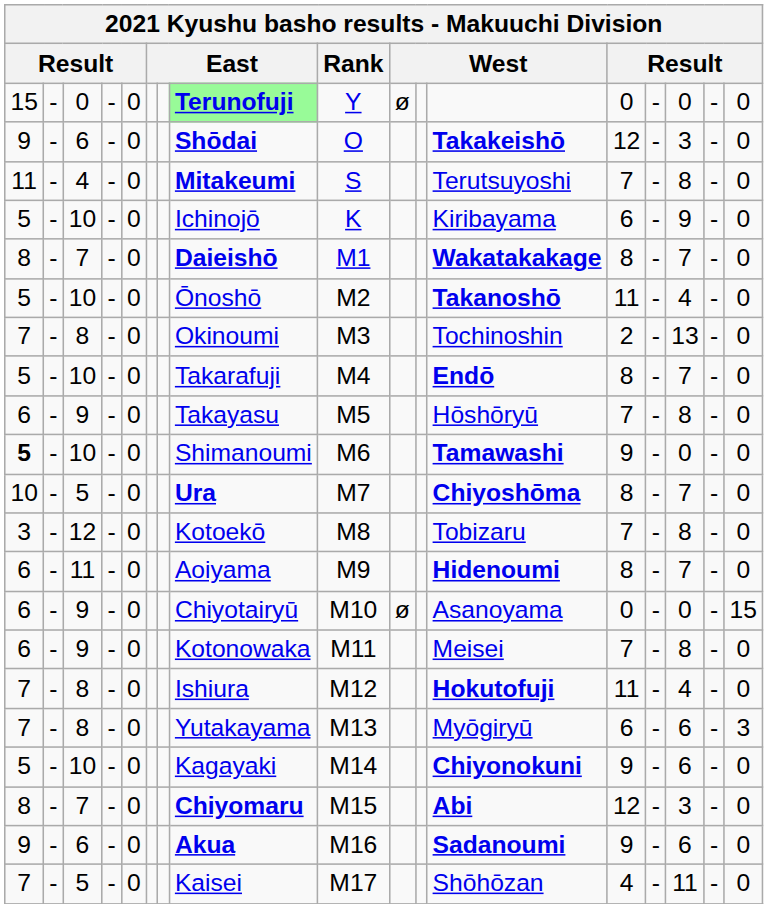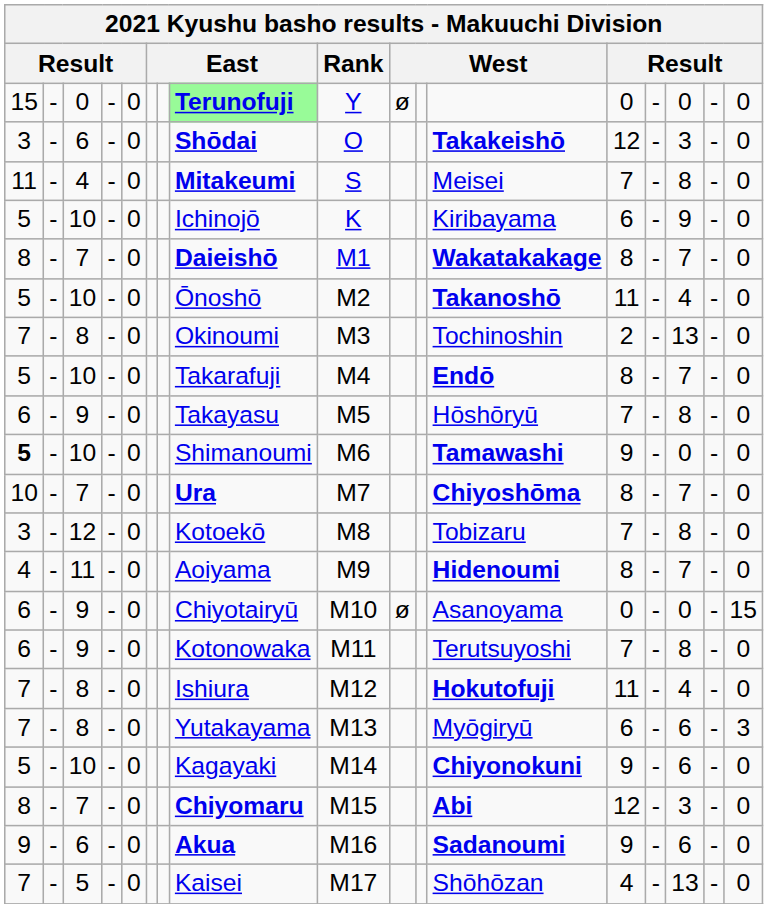(24, 141) 9 -> (24, 141) 3
(502, 180) Terutsuyoshi -> (468, 180) Meisei
(82, 492) 5 -> (82, 492) 7
(24, 571) 6 -> (24, 571) 4
(468, 649) Meisei -> (502, 649) Terutsuyoshi
(685, 883) 11 -> (685, 883) 13
